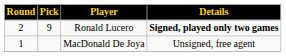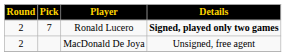(49, 28) 9 -> (49, 28) 7
(21, 43) 1 -> (21, 43) 2
